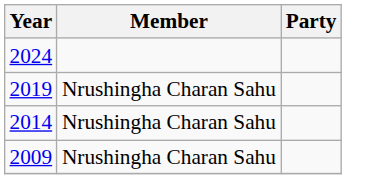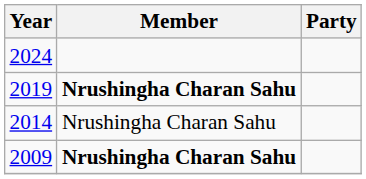(169, 88) normal -> (179, 88) bold
(169, 156) normal -> (179, 156) bold
